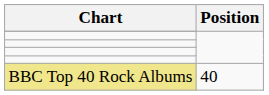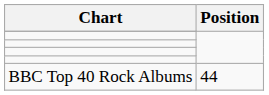(100, 76) khaki background -> (100, 76) no background
(209, 76) 40 -> (209, 76) 44
